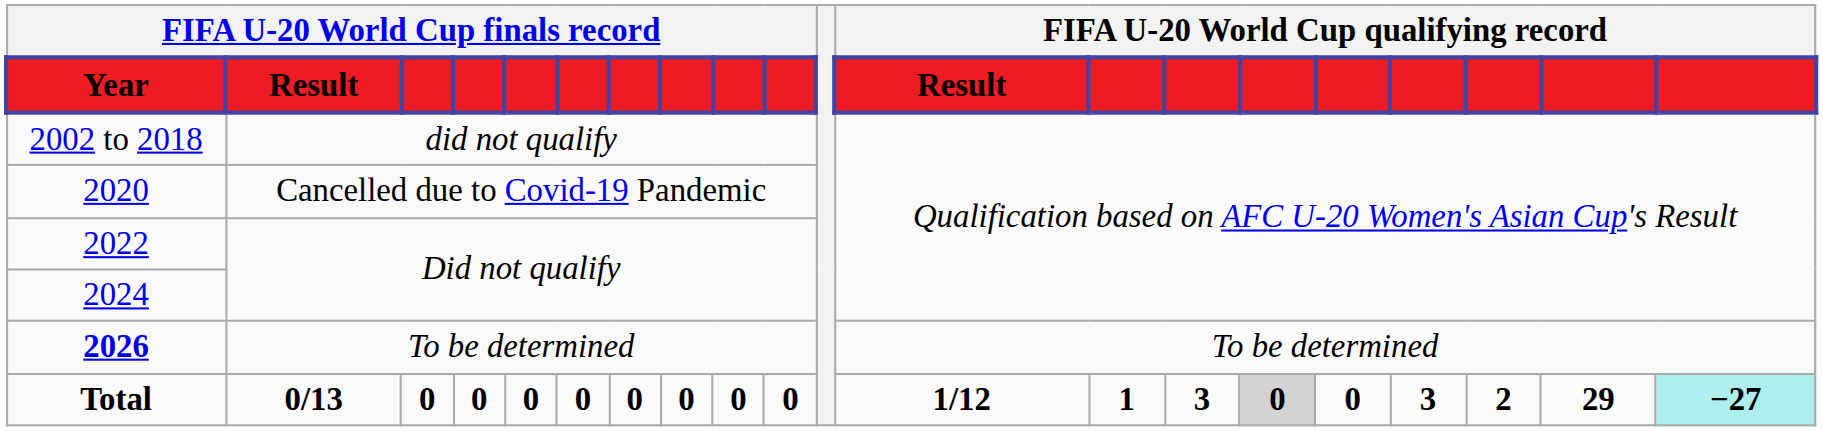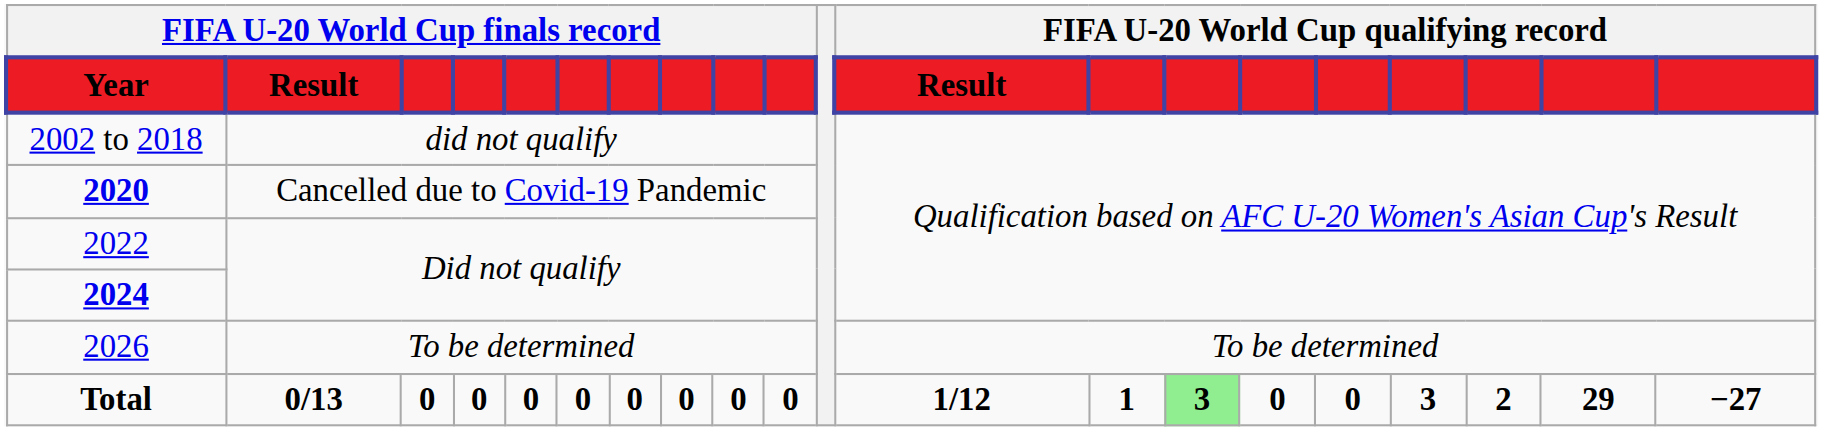(116, 190) normal -> (116, 190) bold
(116, 294) normal -> (116, 294) bold
(116, 346) bold -> (116, 346) normal
(1202, 398) no background -> (1202, 398) lightgreen background
(1277, 398) lightgrey background -> (1277, 398) no background
(1736, 398) paleturquoise background -> (1736, 398) no background
